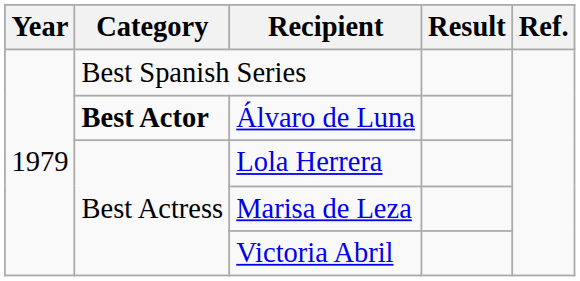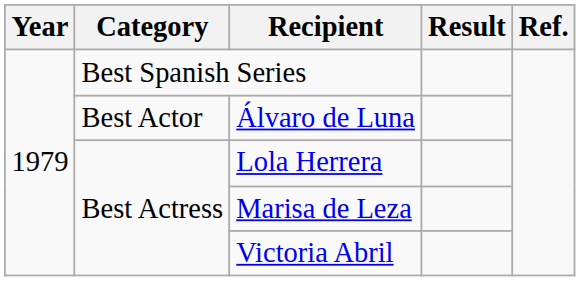(145, 117) bold -> (142, 117) normal
